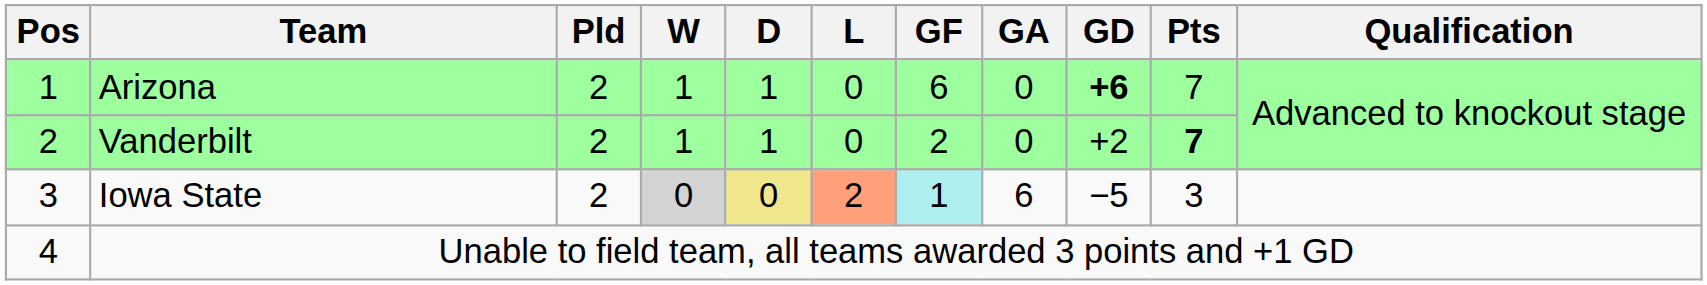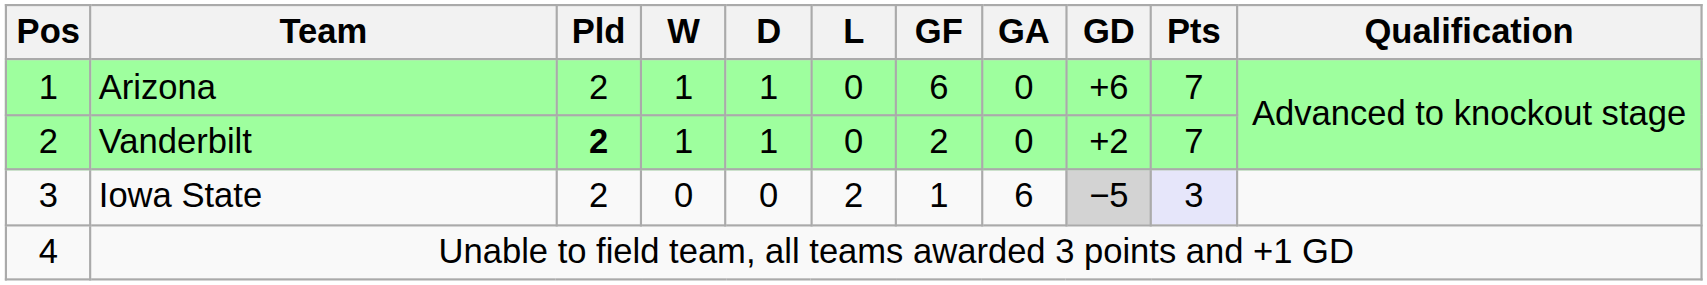(1109, 86) bold -> (1109, 86) normal
(599, 141) normal -> (599, 141) bold
(1194, 141) bold -> (1194, 141) normal
(684, 196) lightgrey background -> (684, 196) no background
(769, 196) khaki background -> (769, 196) no background
(854, 196) lightsalmon background -> (854, 196) no background
(939, 196) paleturquoise background -> (939, 196) no background
(1109, 196) no background -> (1109, 196) lightgrey background
(1194, 196) no background -> (1194, 196) lavender background
